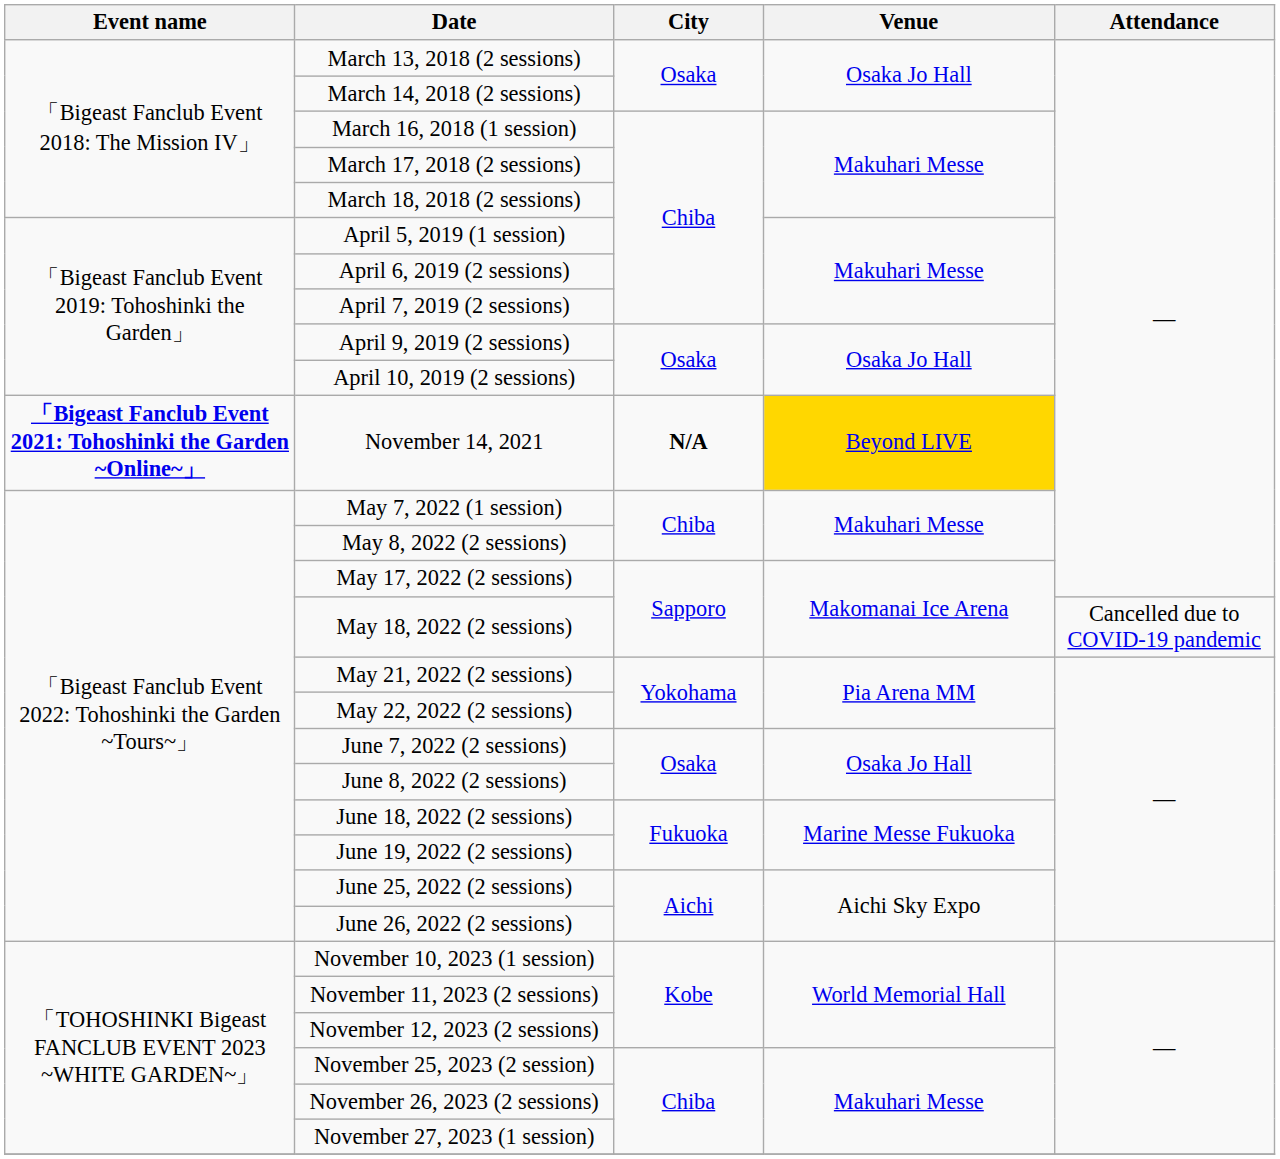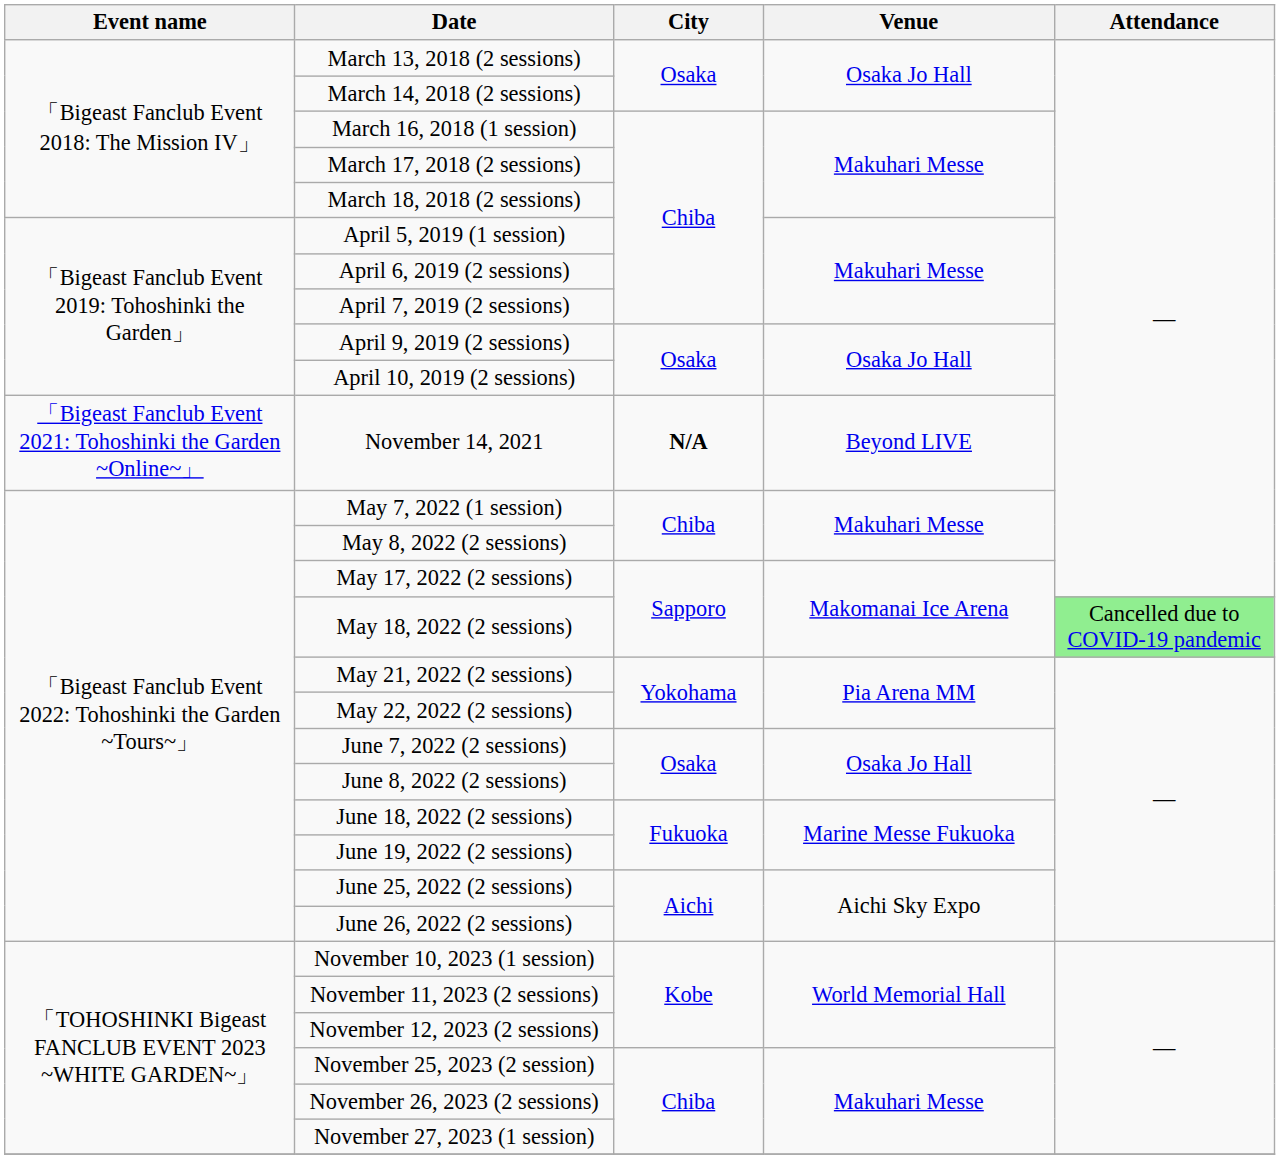(150, 441) bold -> (150, 441) normal
(909, 442) gold background -> (909, 442) no background
(1164, 626) no background -> (1164, 626) lightgreen background
